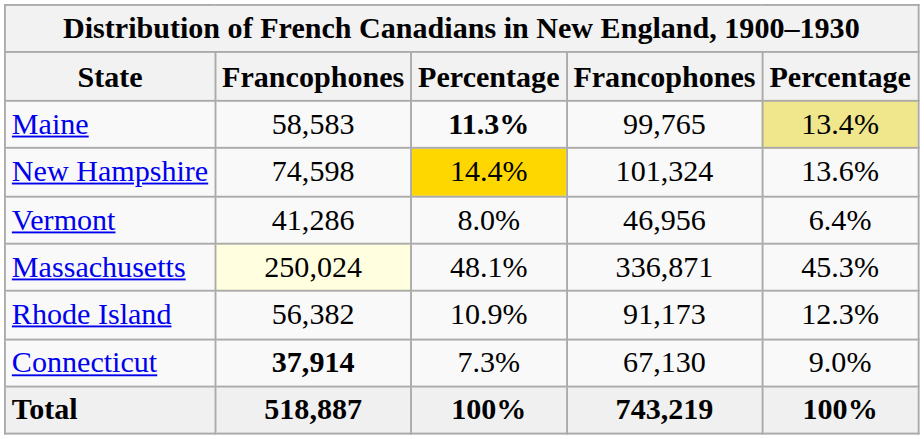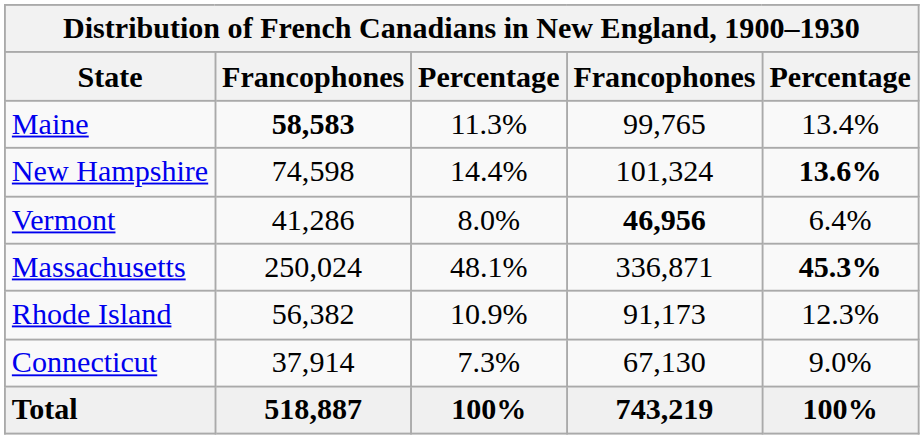(313, 123) normal -> (313, 123) bold
(489, 123) bold -> (489, 123) normal
(840, 123) khaki background -> (840, 123) no background
(489, 171) gold background -> (489, 171) no background
(840, 171) normal -> (840, 171) bold
(664, 219) normal -> (664, 219) bold
(313, 266) lightyellow background -> (313, 266) no background
(840, 266) normal -> (840, 266) bold
(313, 362) bold -> (313, 362) normal
